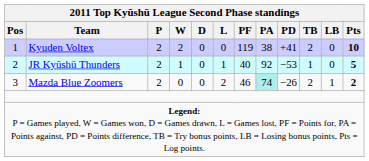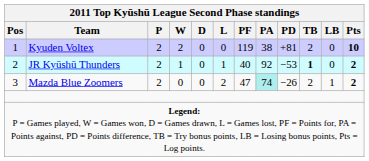(289, 47) +41 -> (289, 47) +81
(310, 64) normal -> (310, 64) bold
(353, 64) 5 -> (353, 64) 2
(245, 82) 46 -> (245, 82) 47
